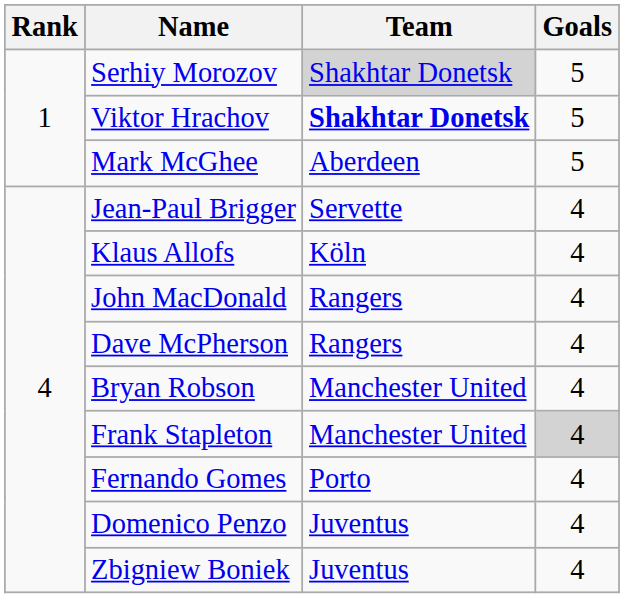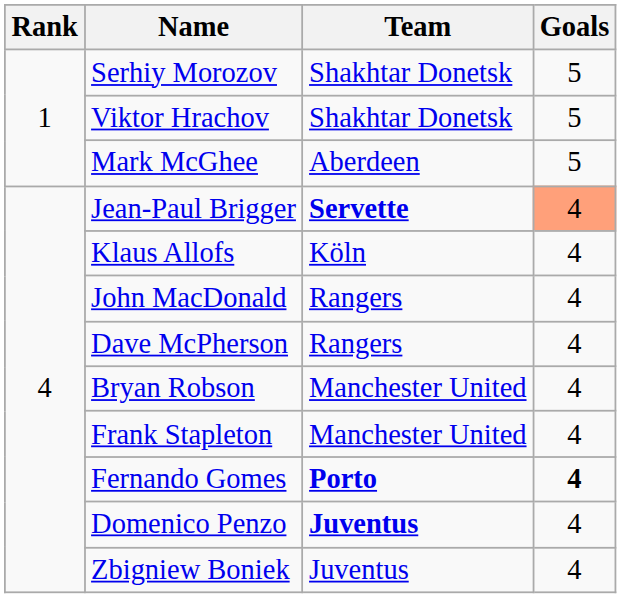(411, 72) lightgrey background -> (411, 72) no background
(419, 117) bold -> (411, 117) normal
(356, 207) normal -> (359, 207) bold
(577, 207) no background -> (574, 207) lightsalmon background
(577, 433) lightgrey background -> (574, 433) no background
(340, 478) normal -> (343, 478) bold
(577, 478) normal -> (574, 478) bold
(359, 523) normal -> (364, 523) bold
